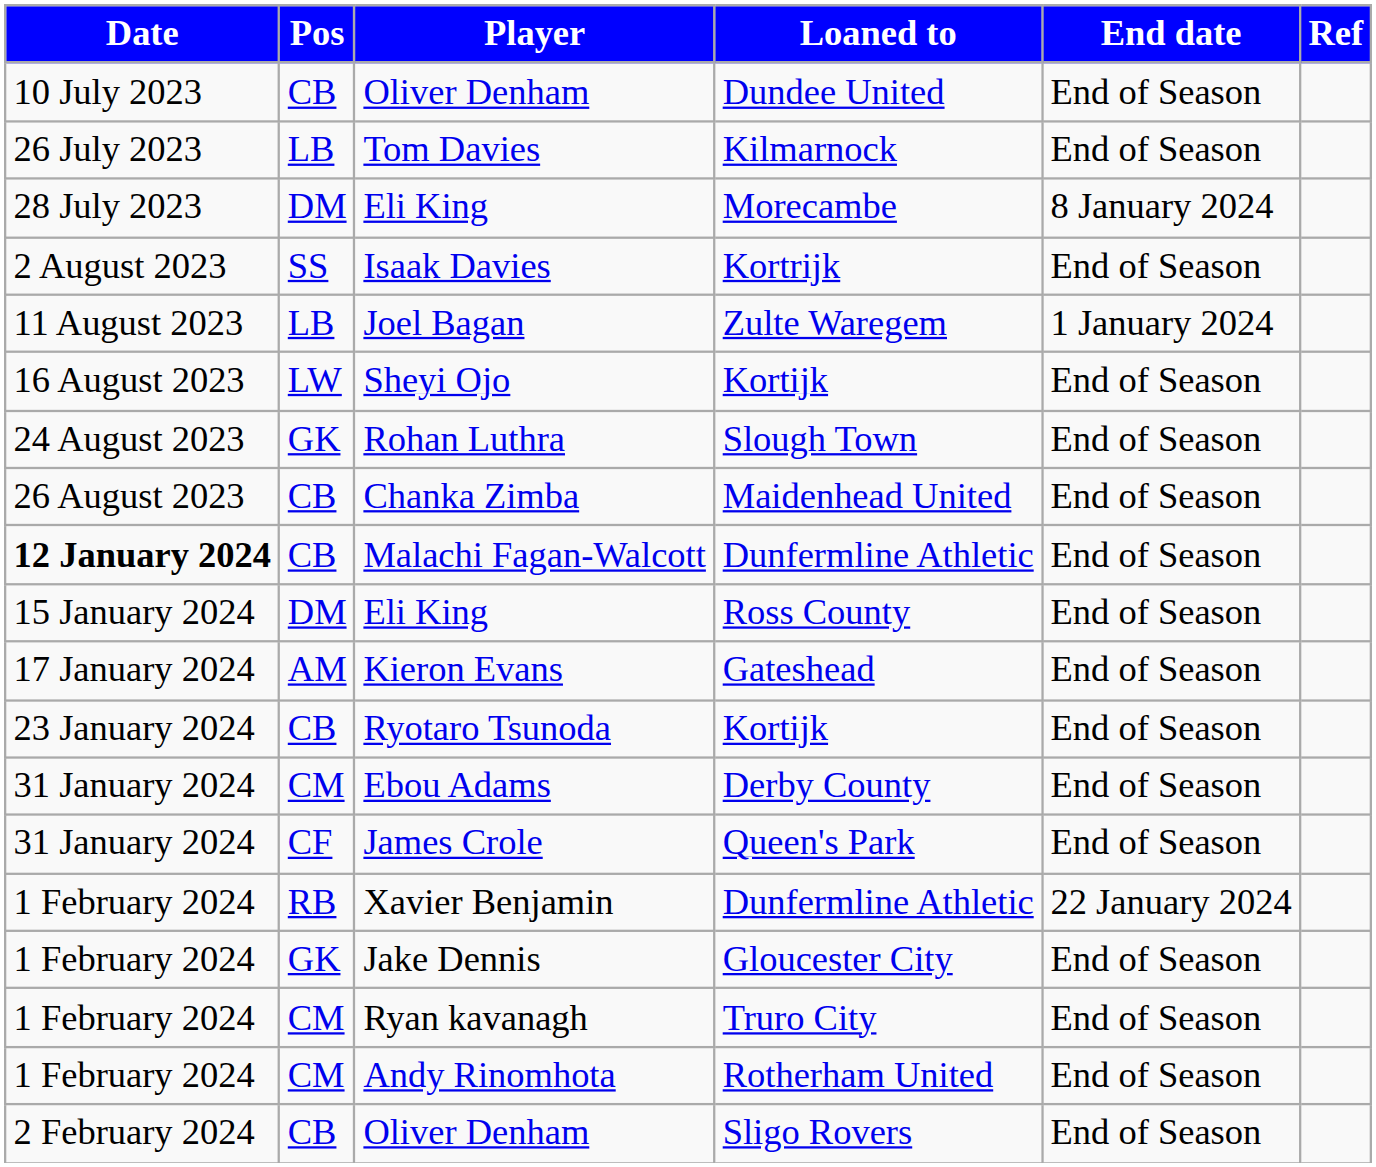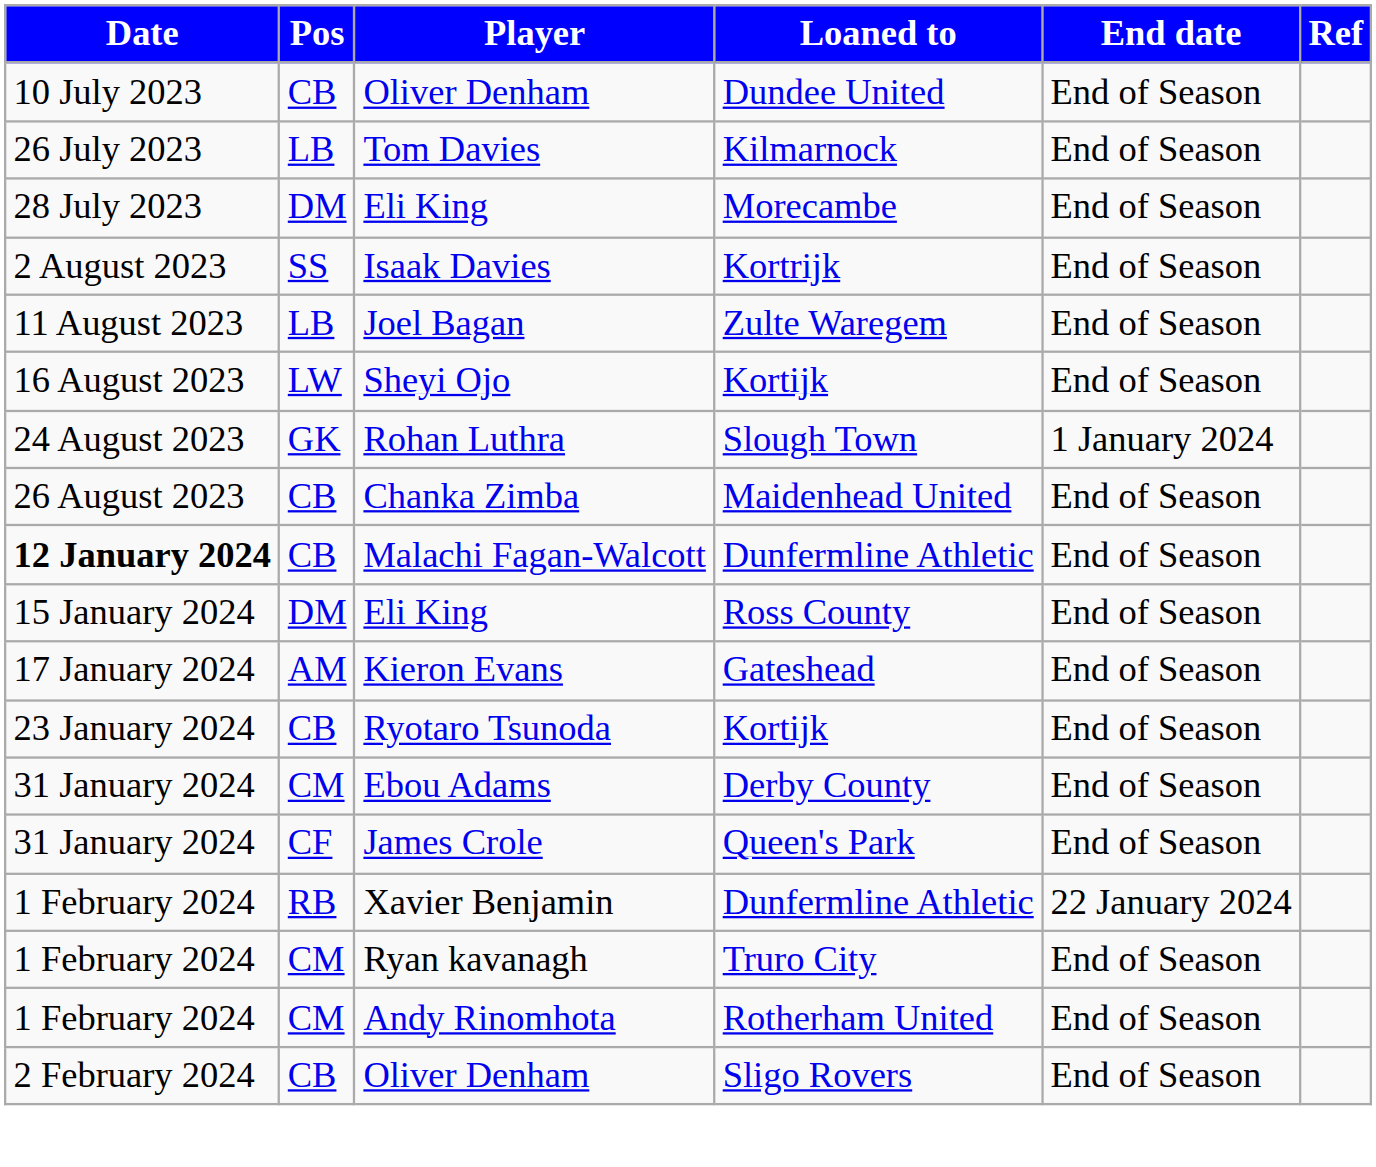(1162, 206) 8 January 2024 -> (1156, 206) End of Season
(1162, 322) 1 January 2024 -> (1156, 322) End of Season
(1156, 438) End of Season -> (1162, 438) 1 January 2024
- row: (452, 959)
